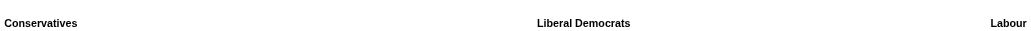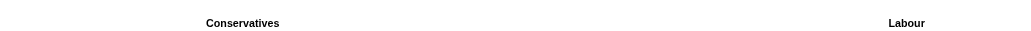- column: (584, 9)
